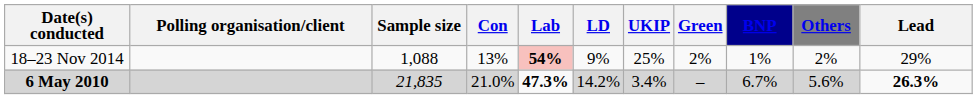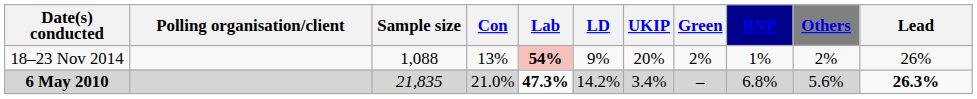(649, 58) 25% -> (649, 58) 20%
(916, 58) 29% -> (916, 58) 26%
(760, 82) 6.7% -> (760, 82) 6.8%
